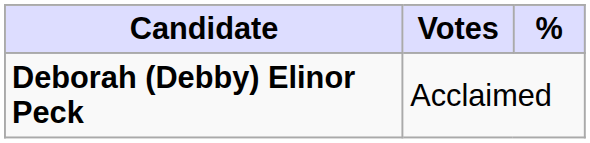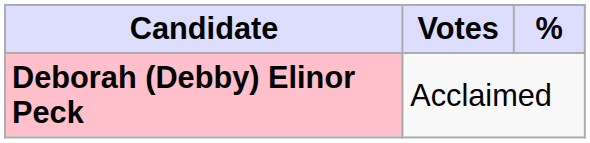(184, 94) no background -> (184, 94) pink background
